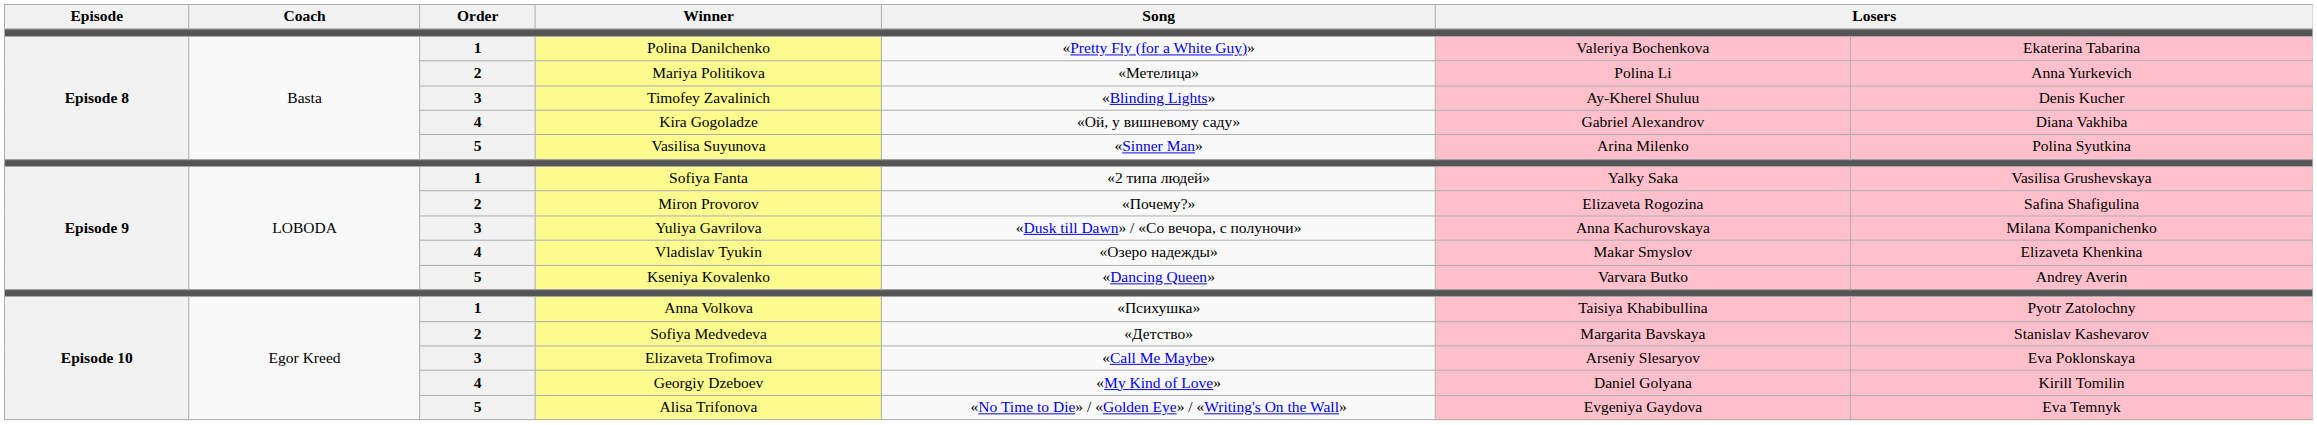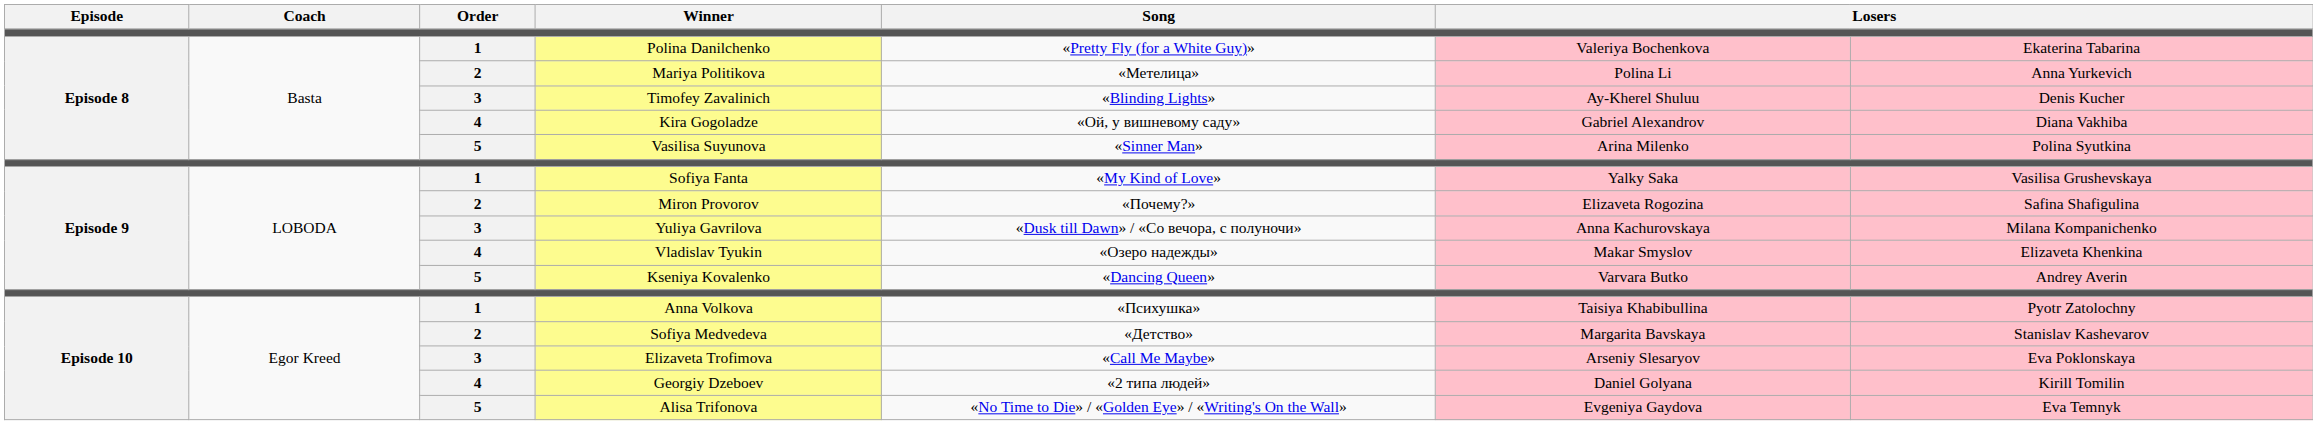(1159, 178) «2 типа людей» -> (1159, 178) «My Kind of Love»
(1159, 382) «My Kind of Love» -> (1159, 382) «2 типа людей»
